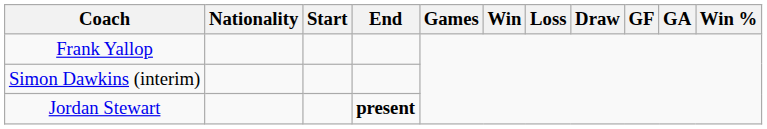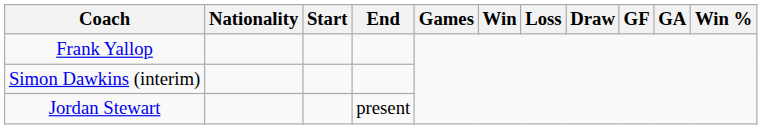(386, 108) bold -> (383, 108) normal
